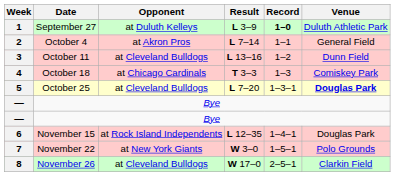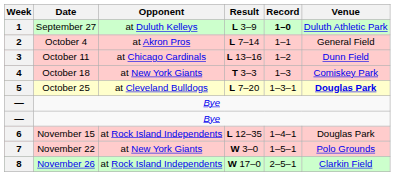(161, 57) at Cleveland Bulldogs -> (161, 57) at Chicago Cardinals
(161, 73) at Chicago Cardinals -> (161, 73) at New York Giants
(161, 164) at Cleveland Bulldogs -> (161, 164) at Rock Island Independents
